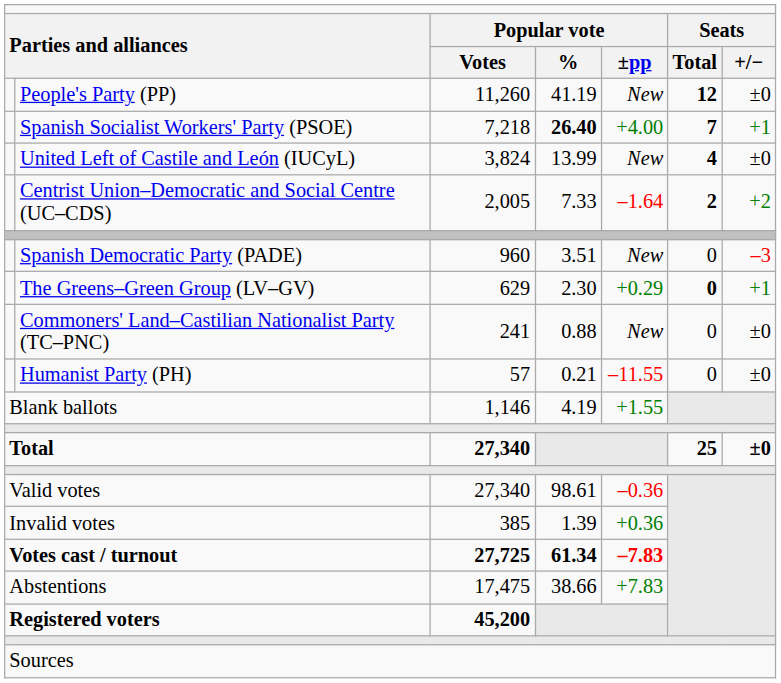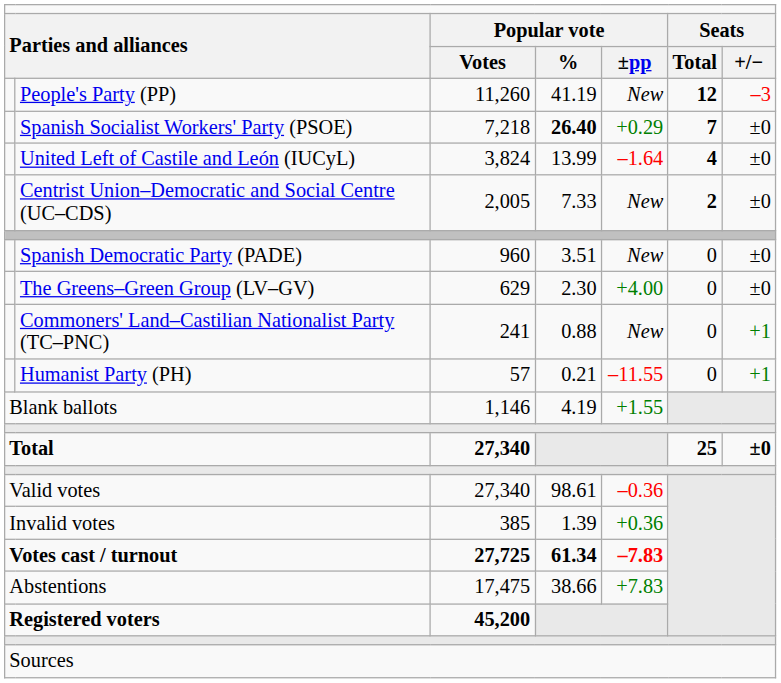(760, 94) ±0 -> (761, 94) –3
(640, 126) +4.00 -> (640, 126) +0.29
(760, 126) +1 -> (760, 126) ±0
(645, 158) New -> (640, 158) –1.64
(640, 202) –1.64 -> (645, 202) New
(760, 202) +2 -> (760, 202) ±0
(761, 255) –3 -> (760, 255) ±0
(640, 287) +0.29 -> (640, 287) +4.00
(712, 287) bold -> (712, 287) normal
(760, 287) +1 -> (760, 287) ±0
(760, 331) ±0 -> (760, 331) +1
(760, 375) ±0 -> (760, 375) +1
